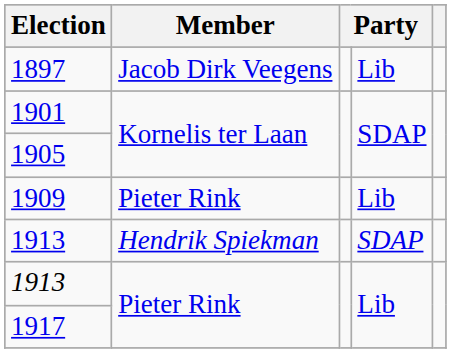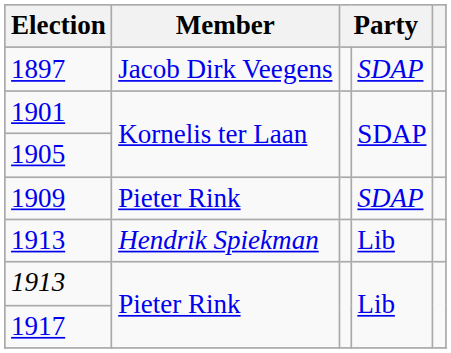(376, 68) Lib -> (390, 68) SDAP
(376, 197) Lib -> (390, 197) SDAP
(390, 240) SDAP -> (376, 240) Lib
